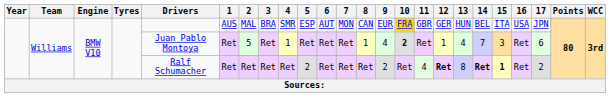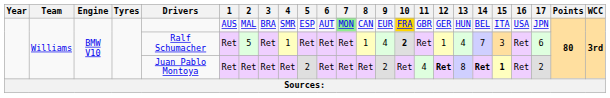(346, 25) no background -> (346, 25) lightgreen background
(181, 44) Juan Pablo Montoya -> (181, 44) Ralf Schumacher
(181, 67) Ralf Schumacher -> (181, 67) Juan Pablo Montoya
